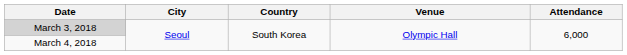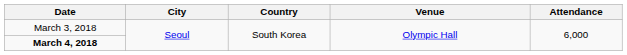(65, 27) lightgrey background -> (65, 27) no background
(65, 43) normal -> (65, 43) bold
